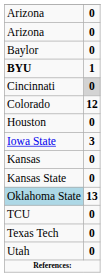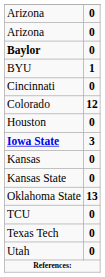(23, 50) normal -> (24, 50) bold
(19, 68) bold -> (19, 68) normal
(92, 86) lightgrey background -> (92, 86) no background
(31, 141) normal -> (33, 141) bold
(44, 196) lightblue background -> (44, 196) no background
